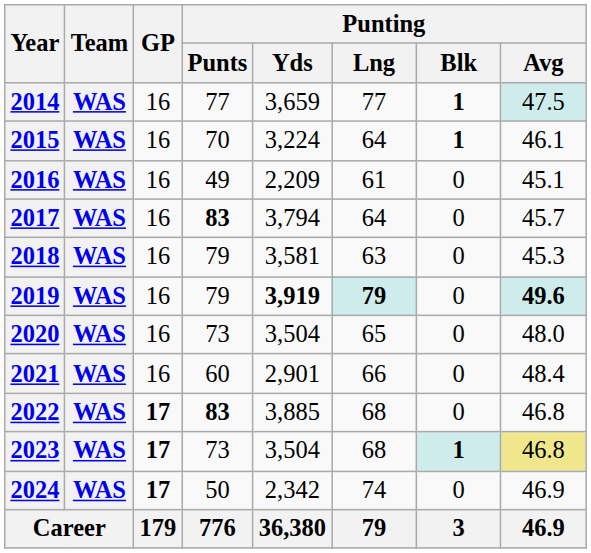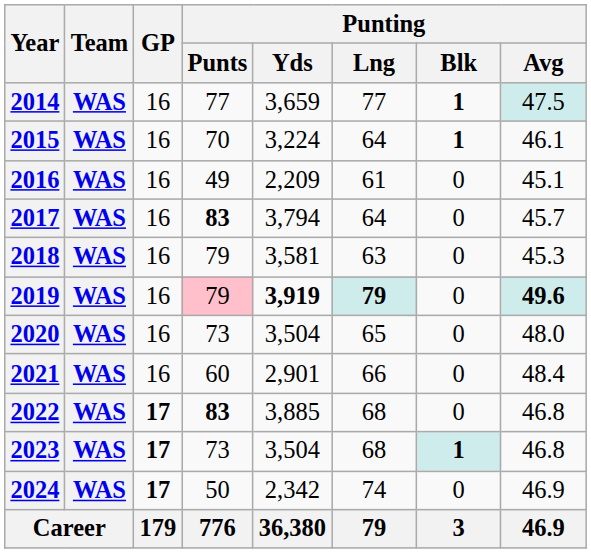(217, 295) no background -> (217, 295) pink background
(543, 450) khaki background -> (543, 450) no background
